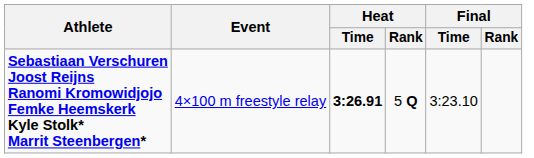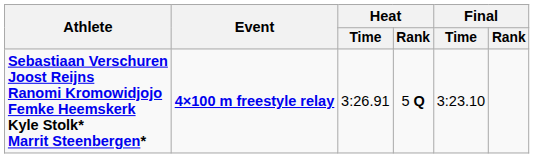(250, 101) normal -> (254, 101) bold
(358, 101) bold -> (365, 101) normal
